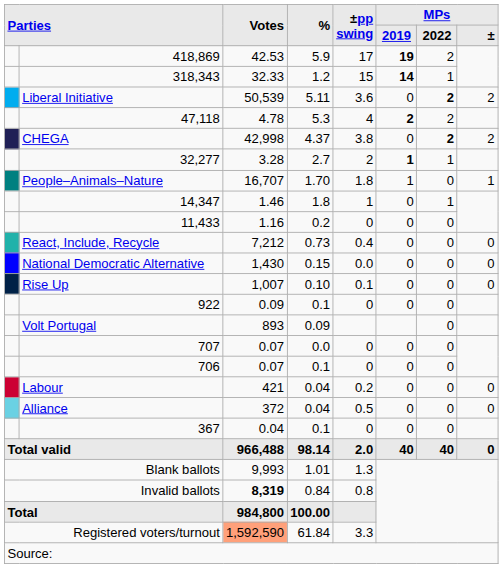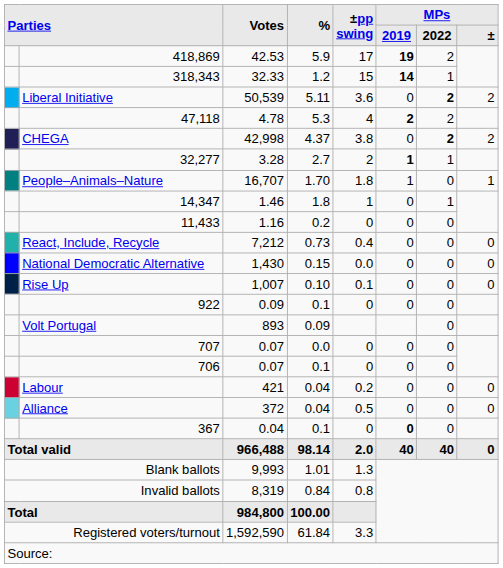(410, 429) normal -> (410, 429) bold
(268, 491) bold -> (268, 491) normal
(255, 532) lightsalmon background -> (255, 532) no background
